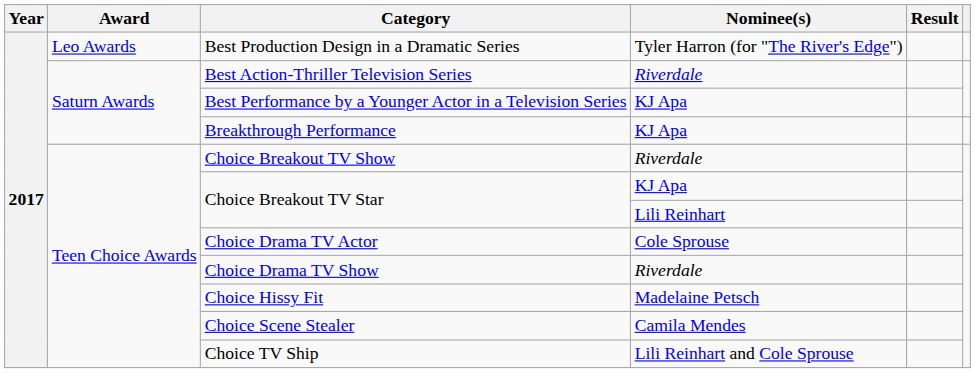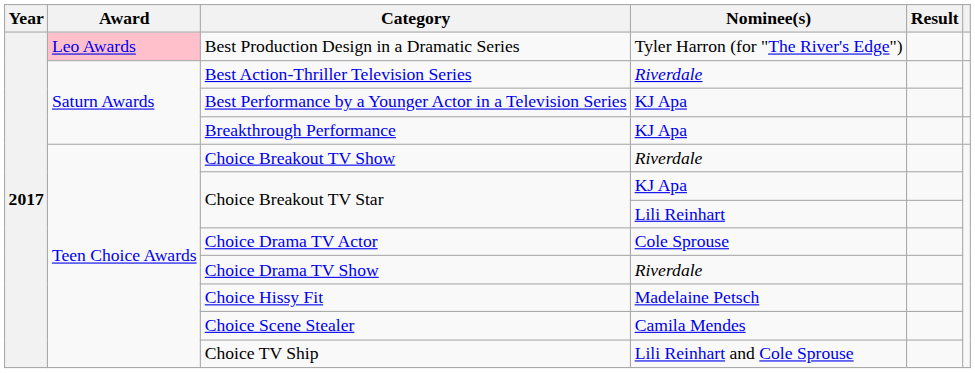(94, 46) no background -> (94, 46) pink background
